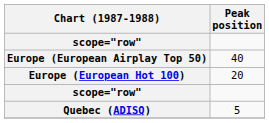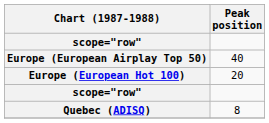(237, 110) 5 -> (237, 110) 8
